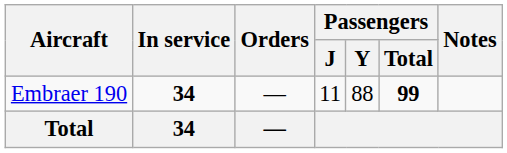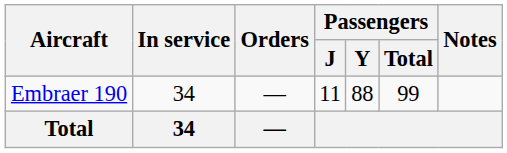(184, 93) bold -> (184, 93) normal
(408, 93) bold -> (408, 93) normal
